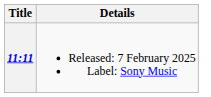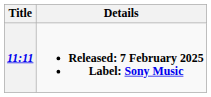(117, 64) normal -> (121, 64) bold
